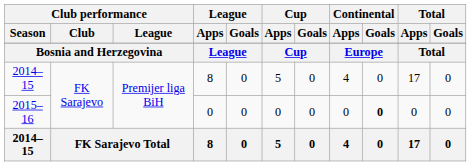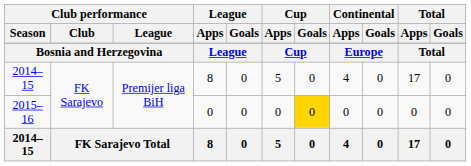(312, 111) no background -> (312, 111) gold background
(380, 111) bold -> (380, 111) normal
